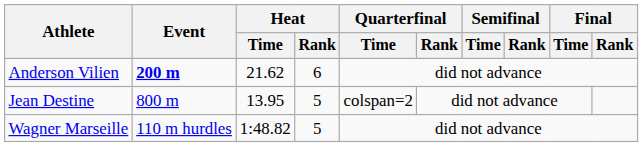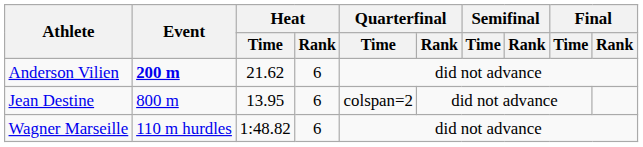(317, 100) 5 -> (317, 100) 6
(317, 128) 5 -> (317, 128) 6
